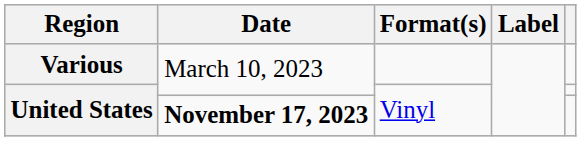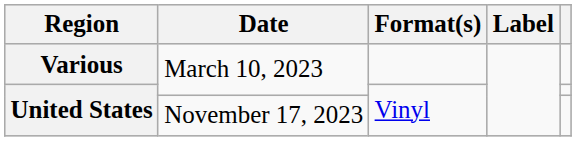(266, 114) bold -> (264, 114) normal
